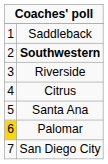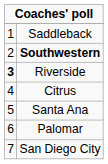(11, 72) normal -> (11, 72) bold
(11, 130) gold background -> (11, 130) no background
